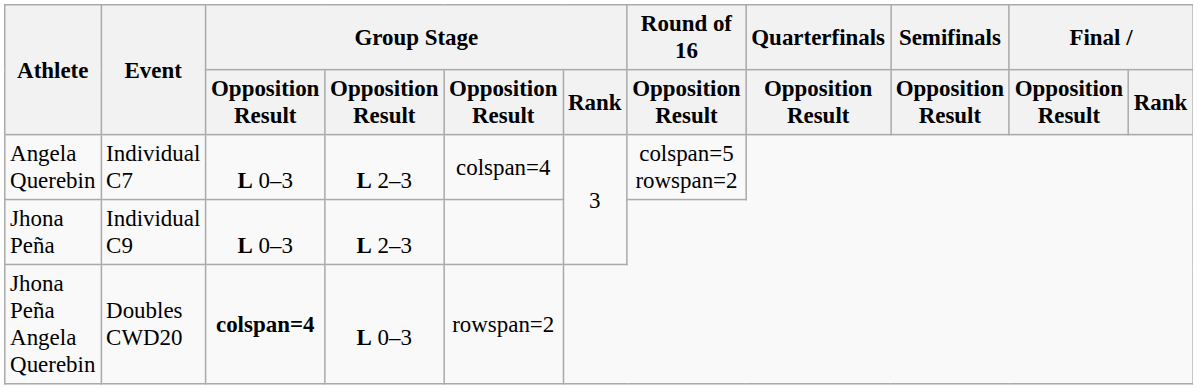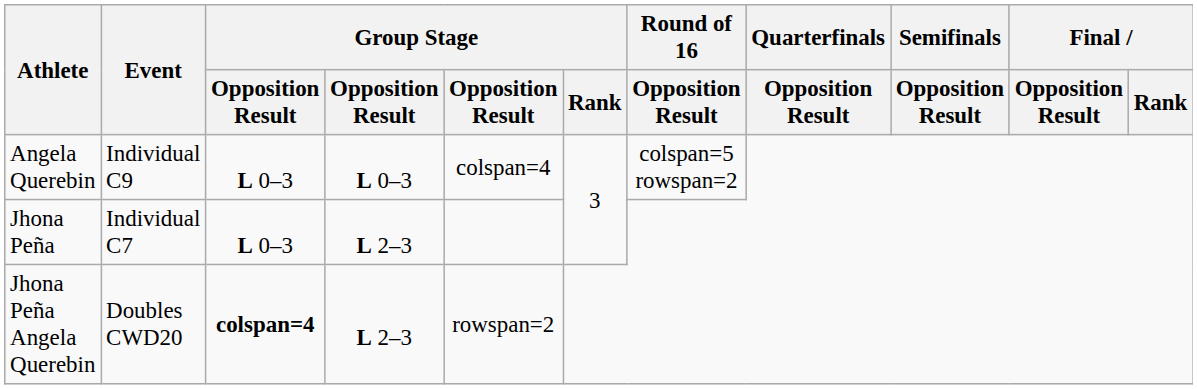(153, 167) Individual C7 -> (153, 167) Individual C9
(384, 180) L 2–3 -> (384, 180) L 0–3
(153, 232) Individual C9 -> (153, 232) Individual C7
(384, 338) L 0–3 -> (384, 338) L 2–3
